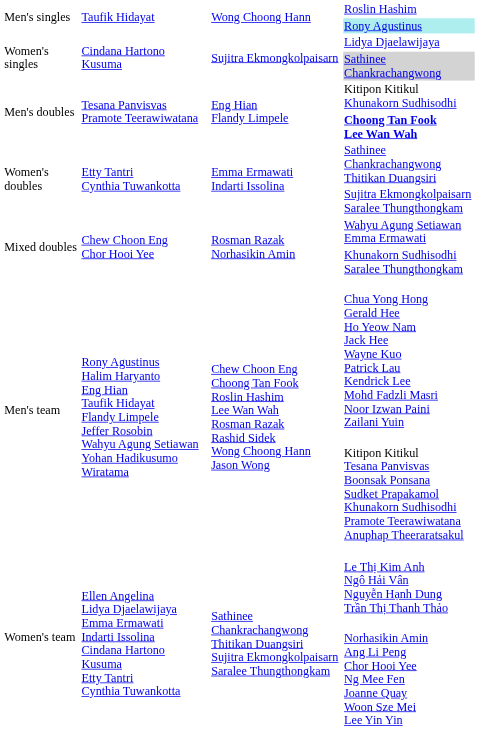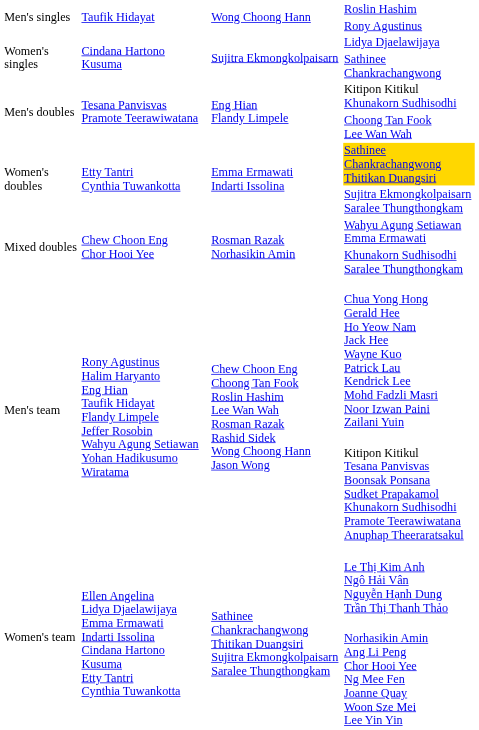(383, 25) paleturquoise background -> (383, 25) no background
(393, 66) lightgrey background -> (393, 66) no background
(390, 127) bold -> (388, 127) normal
(393, 164) no background -> (393, 164) gold background
